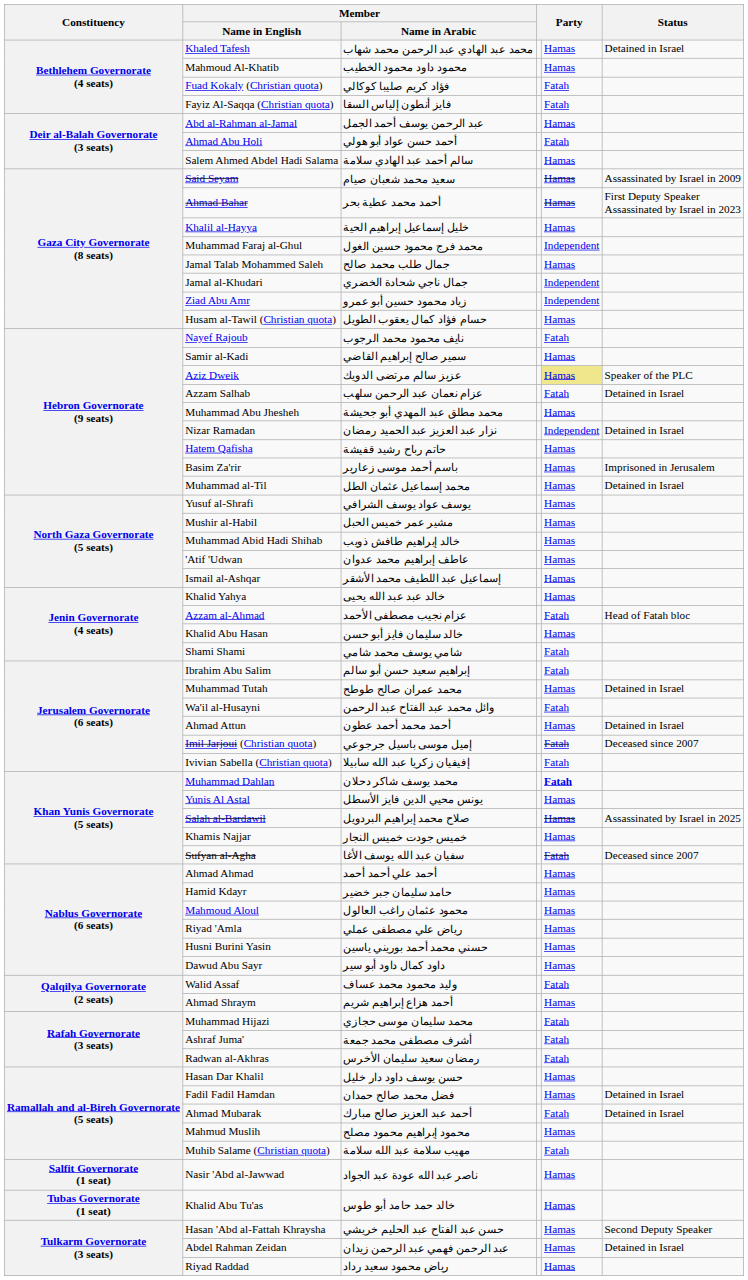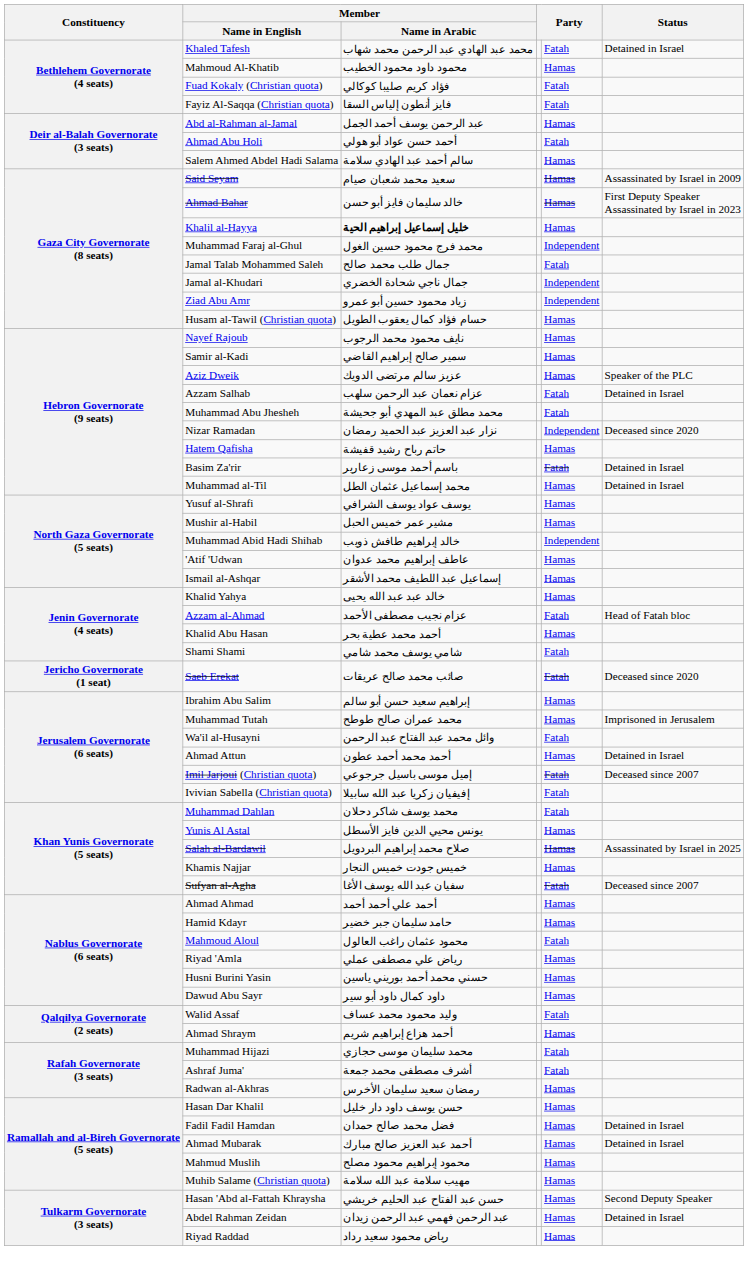(560, 49) Hamas -> (557, 49) Fatah
(392, 203) أحمد محمد عطية بحر -> (403, 203) خالد سليمان فايز أبو حسن
(406, 227) normal -> (406, 227) bold
(560, 264) Hamas -> (557, 264) Fatah
(557, 338) Fatah -> (560, 338) Hamas
(560, 375) khaki background -> (560, 375) no background
(560, 411) Hamas -> (557, 411) Fatah
(644, 430) Detained in Israel -> (652, 430) Deceased since 2020
(560, 467) Hamas -> (557, 467) Fatah
(660, 467) Imprisoned in Jerusalem -> (644, 467) Detained in Israel
(560, 541) Hamas -> (572, 541) Independent
(403, 633) خالد سليمان فايز أبو حسن -> (392, 633) أحمد محمد عطية بحر
+ row: (212, 676)
(557, 670) Fatah -> (560, 700) Hamas
(644, 688) Detained in Israel -> (660, 719) Imprisoned in Jerusalem
(558, 781) bold -> (557, 811) normal
(560, 910) Hamas -> (557, 940) Fatah
(557, 1058) Fatah -> (560, 1088) Hamas
(557, 1113) Fatah -> (560, 1143) Hamas
(557, 1150) Fatah -> (560, 1180) Hamas
- row: (235, 1174)
- row: (224, 1205)
